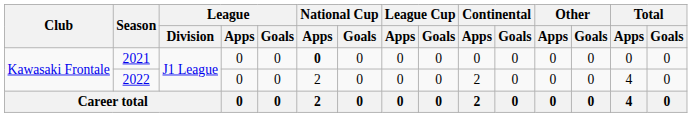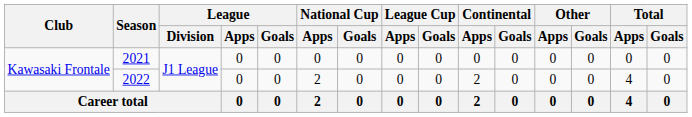(317, 58) bold -> (317, 58) normal
